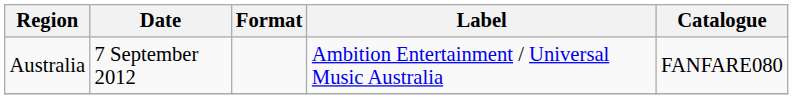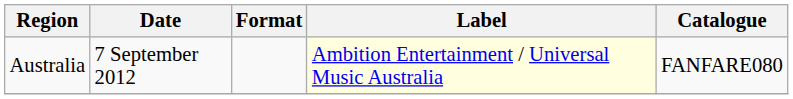(461, 65) no background -> (461, 65) lightyellow background
